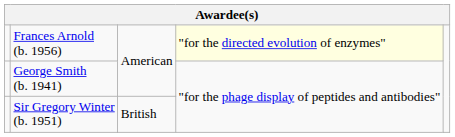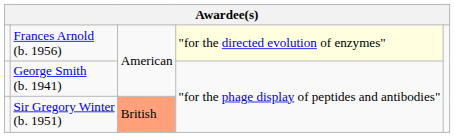(139, 114) no background -> (139, 114) lightsalmon background
